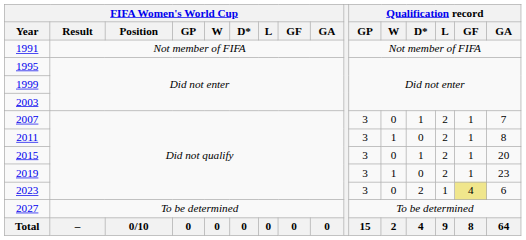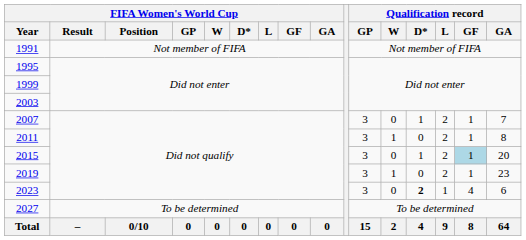(471, 155) no background -> (471, 155) lightblue background
(421, 191) normal -> (421, 191) bold
(471, 191) khaki background -> (471, 191) no background
